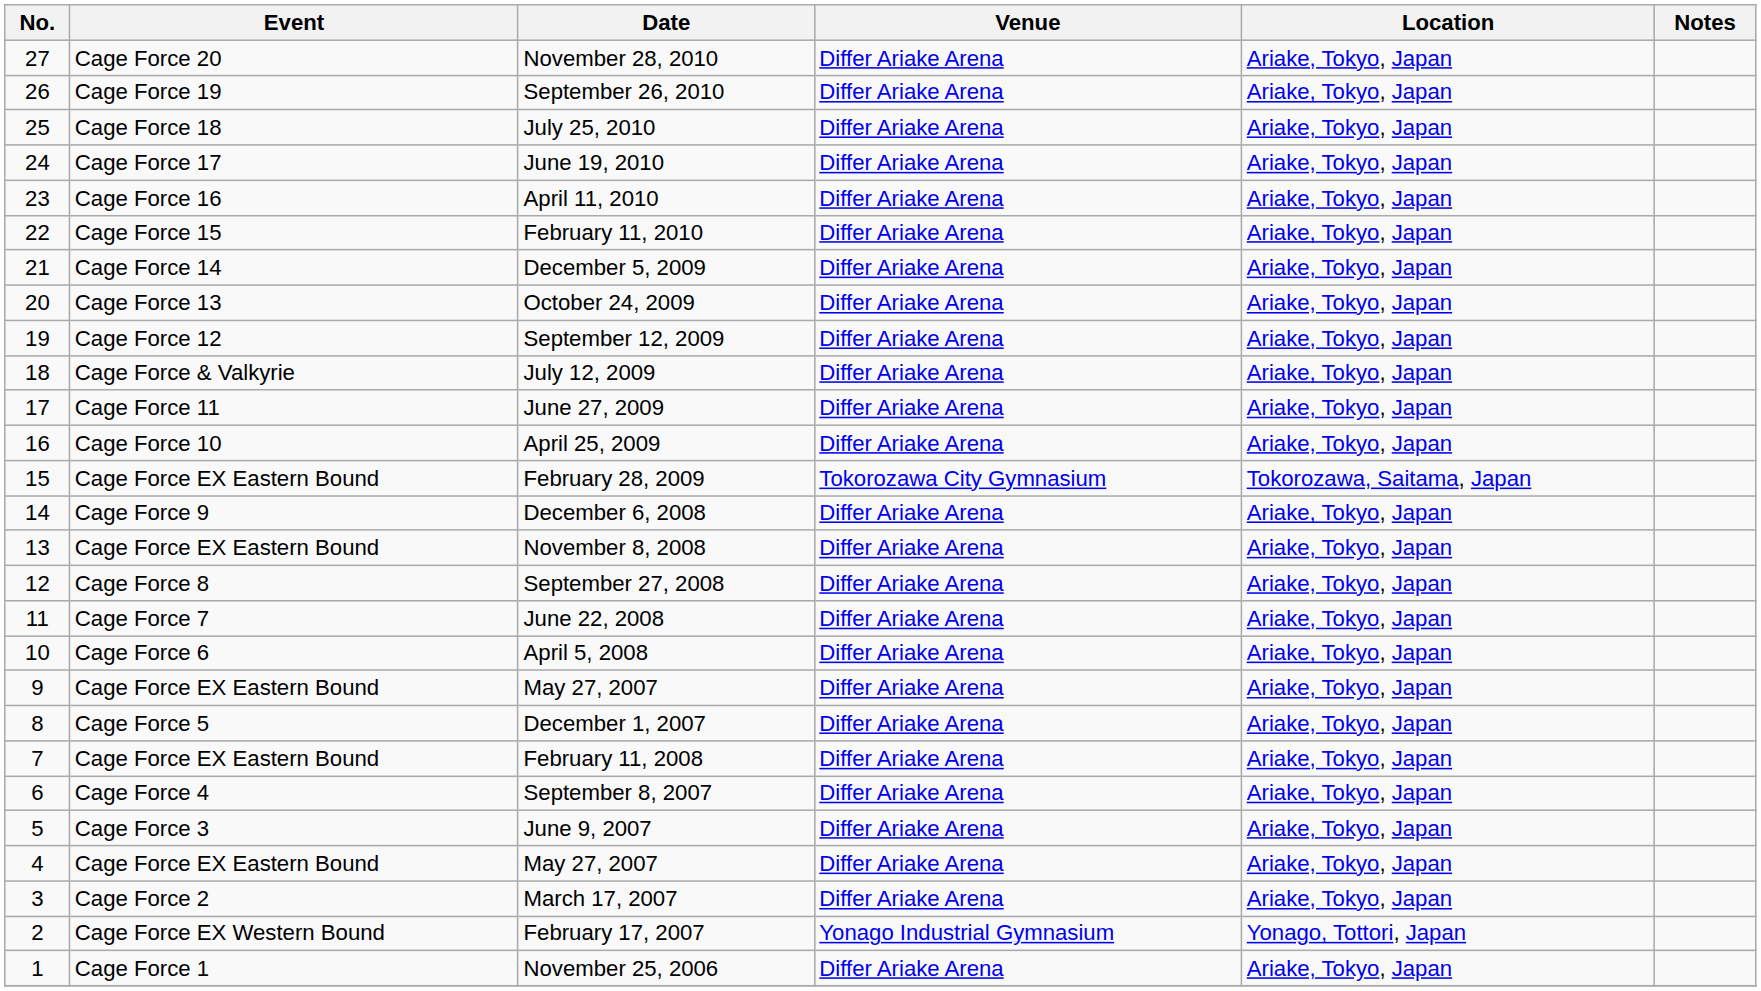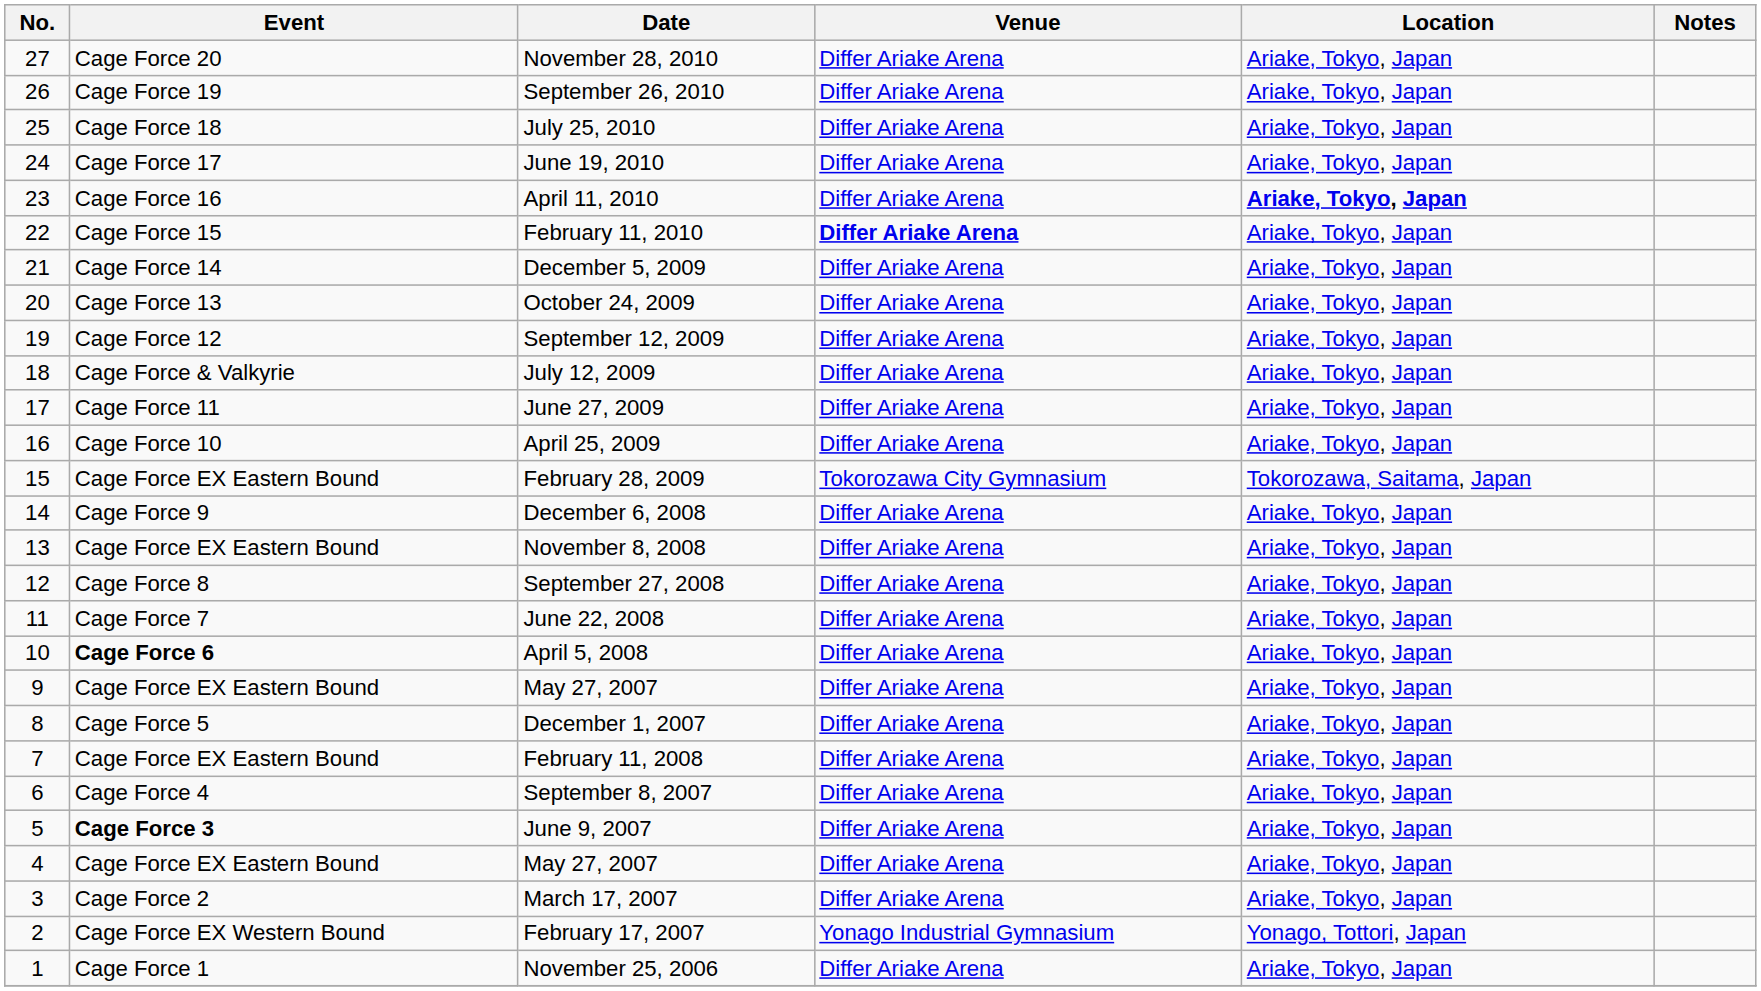(1349, 197) normal -> (1357, 197) bold
(912, 232) normal -> (919, 232) bold
(142, 653) normal -> (144, 653) bold
(142, 828) normal -> (144, 828) bold
